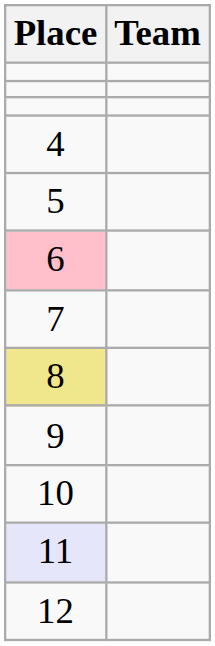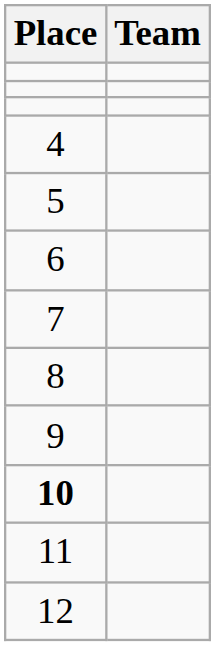(55, 259) pink background -> (55, 259) no background
(55, 376) khaki background -> (55, 376) no background
(55, 493) normal -> (55, 493) bold
(55, 551) lavender background -> (55, 551) no background
